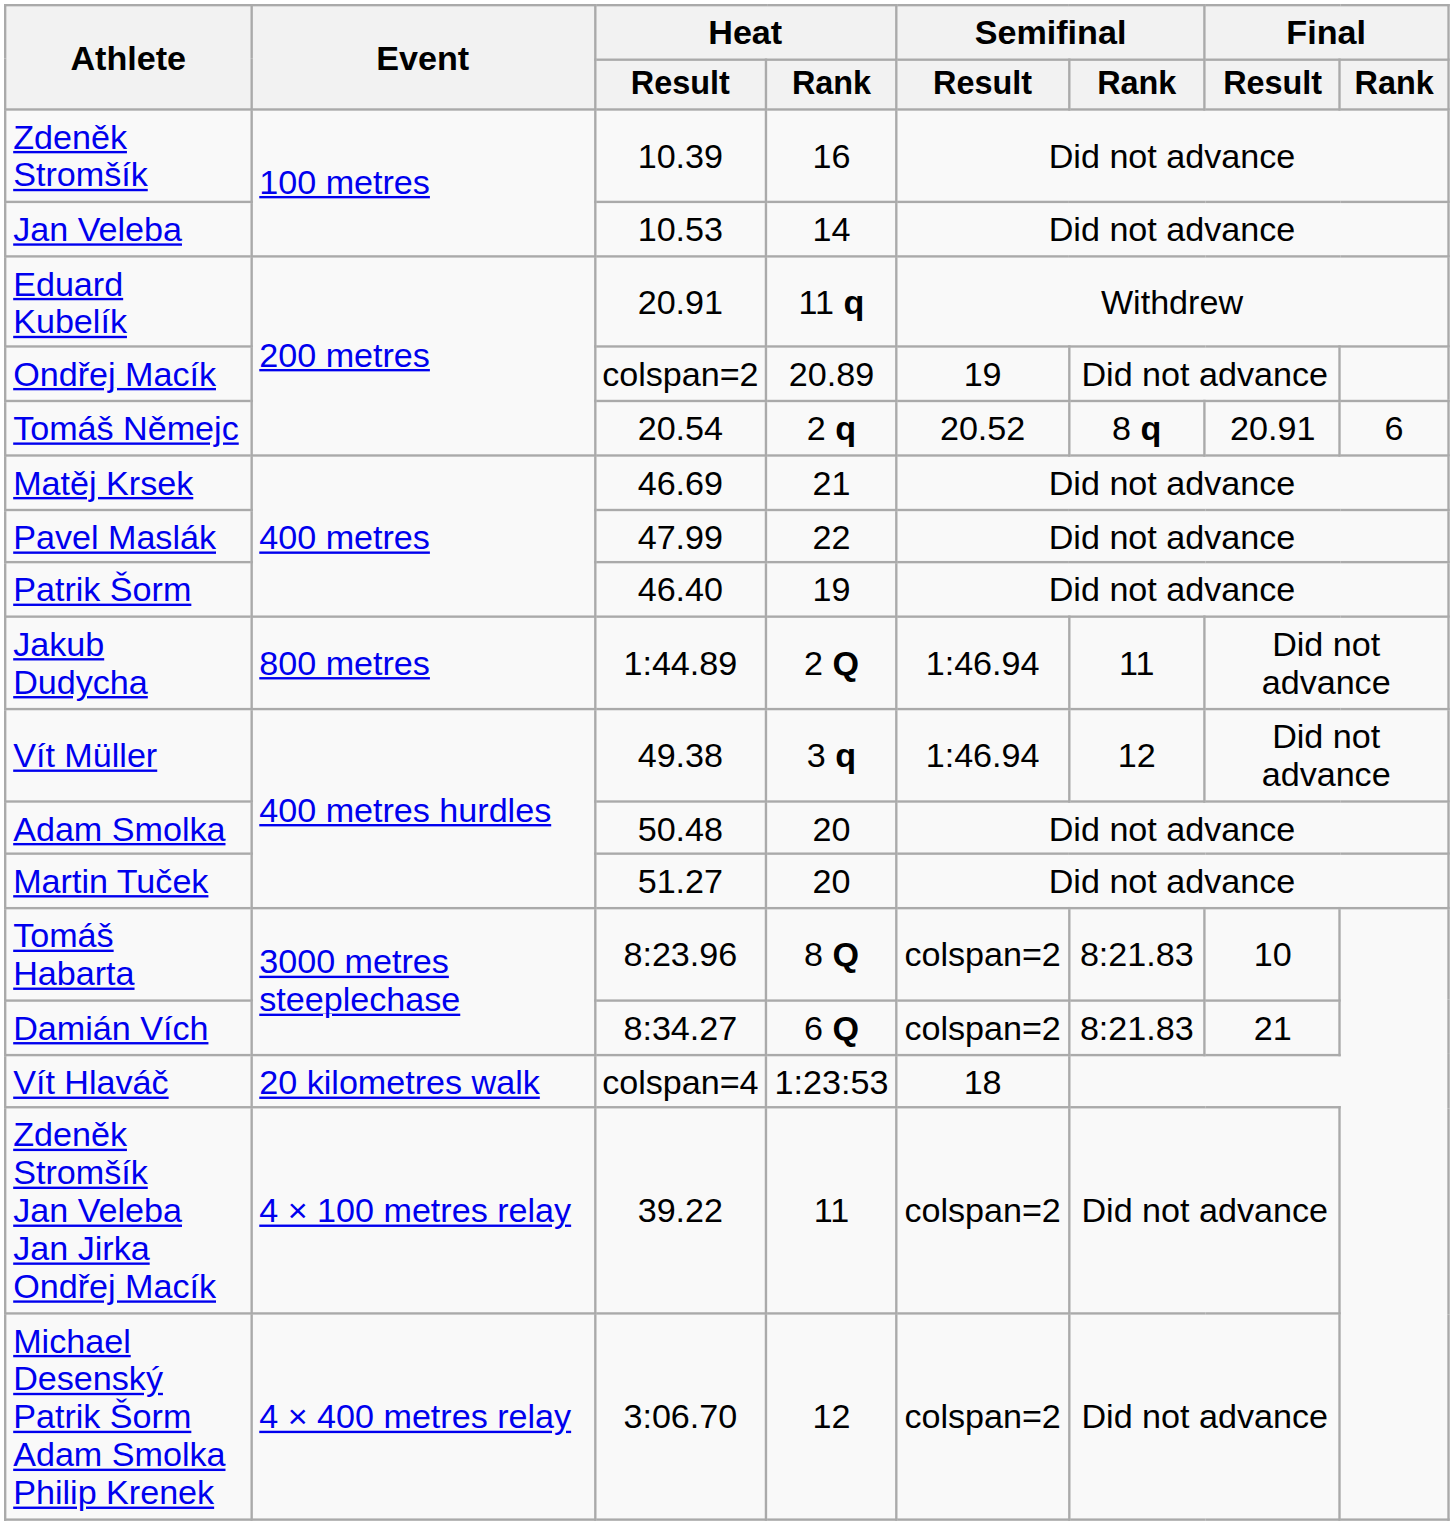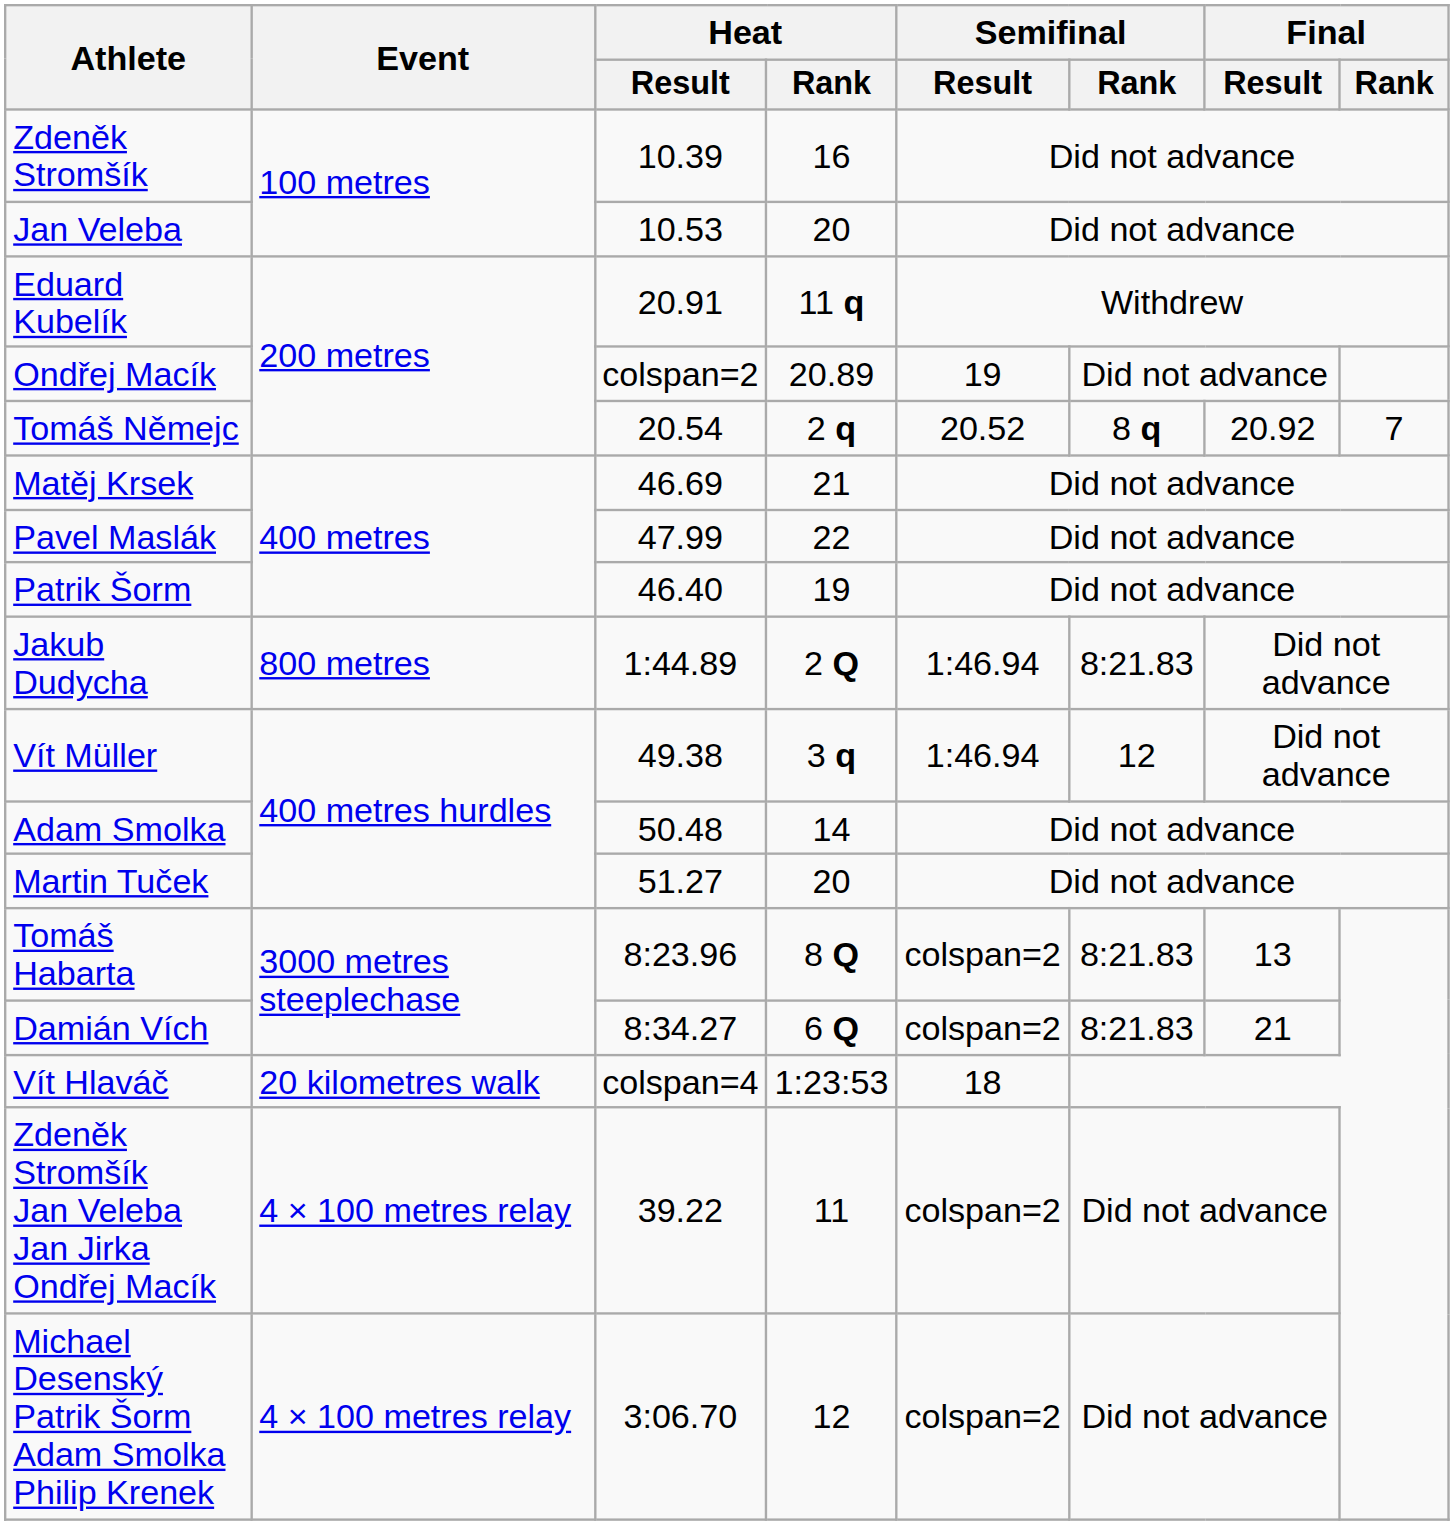(831, 229) 14 -> (831, 229) 20
(1273, 429) 20.91 -> (1273, 429) 20.92
(1394, 429) 6 -> (1394, 429) 7
(1137, 663) 11 -> (1137, 663) 8:21.83
(831, 828) 20 -> (831, 828) 14
(1273, 955) 10 -> (1273, 955) 13
(415, 1417) 4 × 400 metres relay -> (415, 1417) 4 × 100 metres relay
